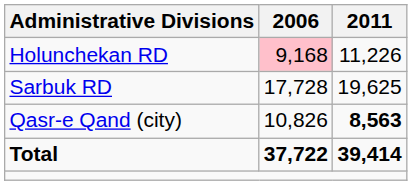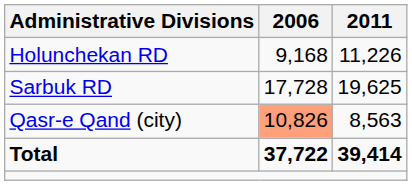(302, 54) pink background -> (302, 54) no background
(296, 120) no background -> (296, 120) lightsalmon background
(375, 120) bold -> (375, 120) normal
